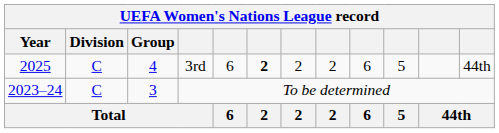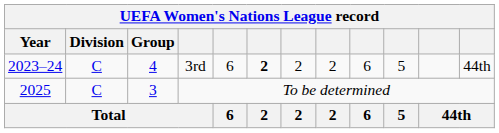(35, 66) 2025 -> (35, 66) 2023–24
(35, 90) 2023–24 -> (35, 90) 2025
